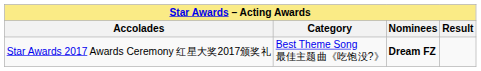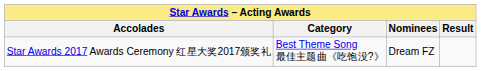(412, 51) bold -> (412, 51) normal
